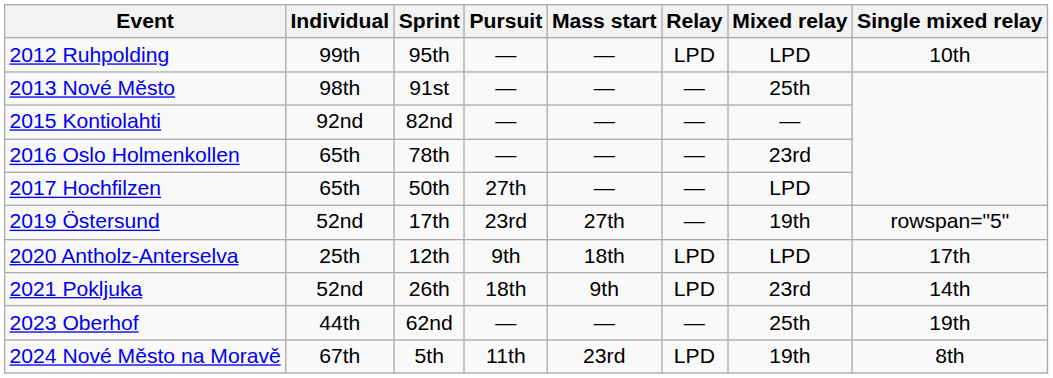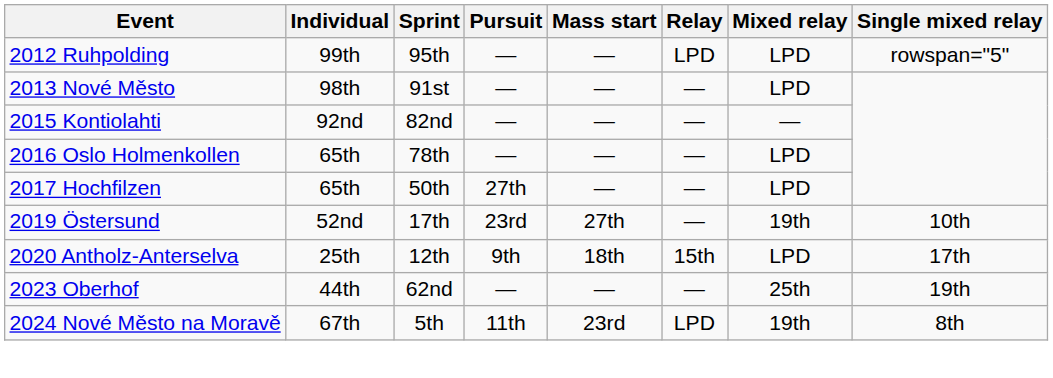(950, 54) 10th -> (950, 54) rowspan="5"
(790, 88) 25th -> (790, 88) LPD
(790, 155) 23rd -> (790, 155) LPD
(950, 222) rowspan="5" -> (950, 222) 10th
(694, 255) LPD -> (694, 255) 15th
- row: (76, 289)
